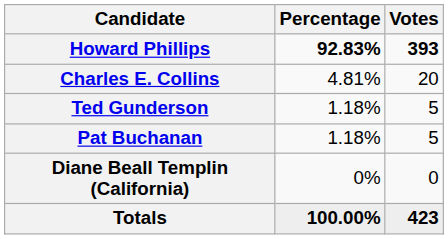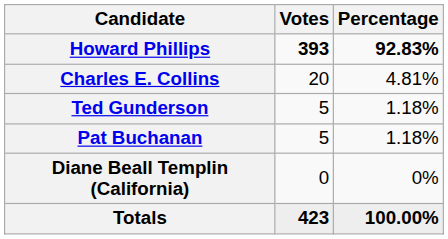columns swapped: (414, 19) <-> (330, 19)
